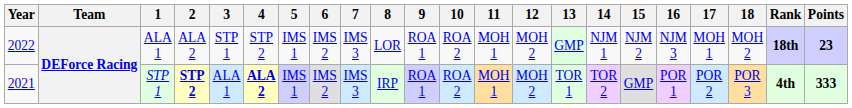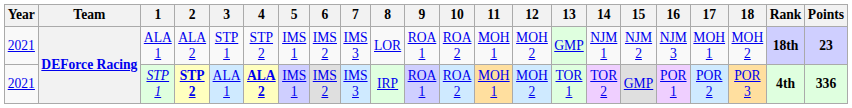(21, 45) 2022 -> (21, 45) 2021
(826, 84) 333 -> (826, 84) 336
